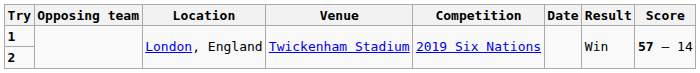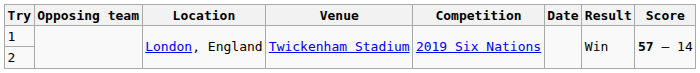(12, 36) bold -> (12, 36) normal
(12, 57) bold -> (12, 57) normal
